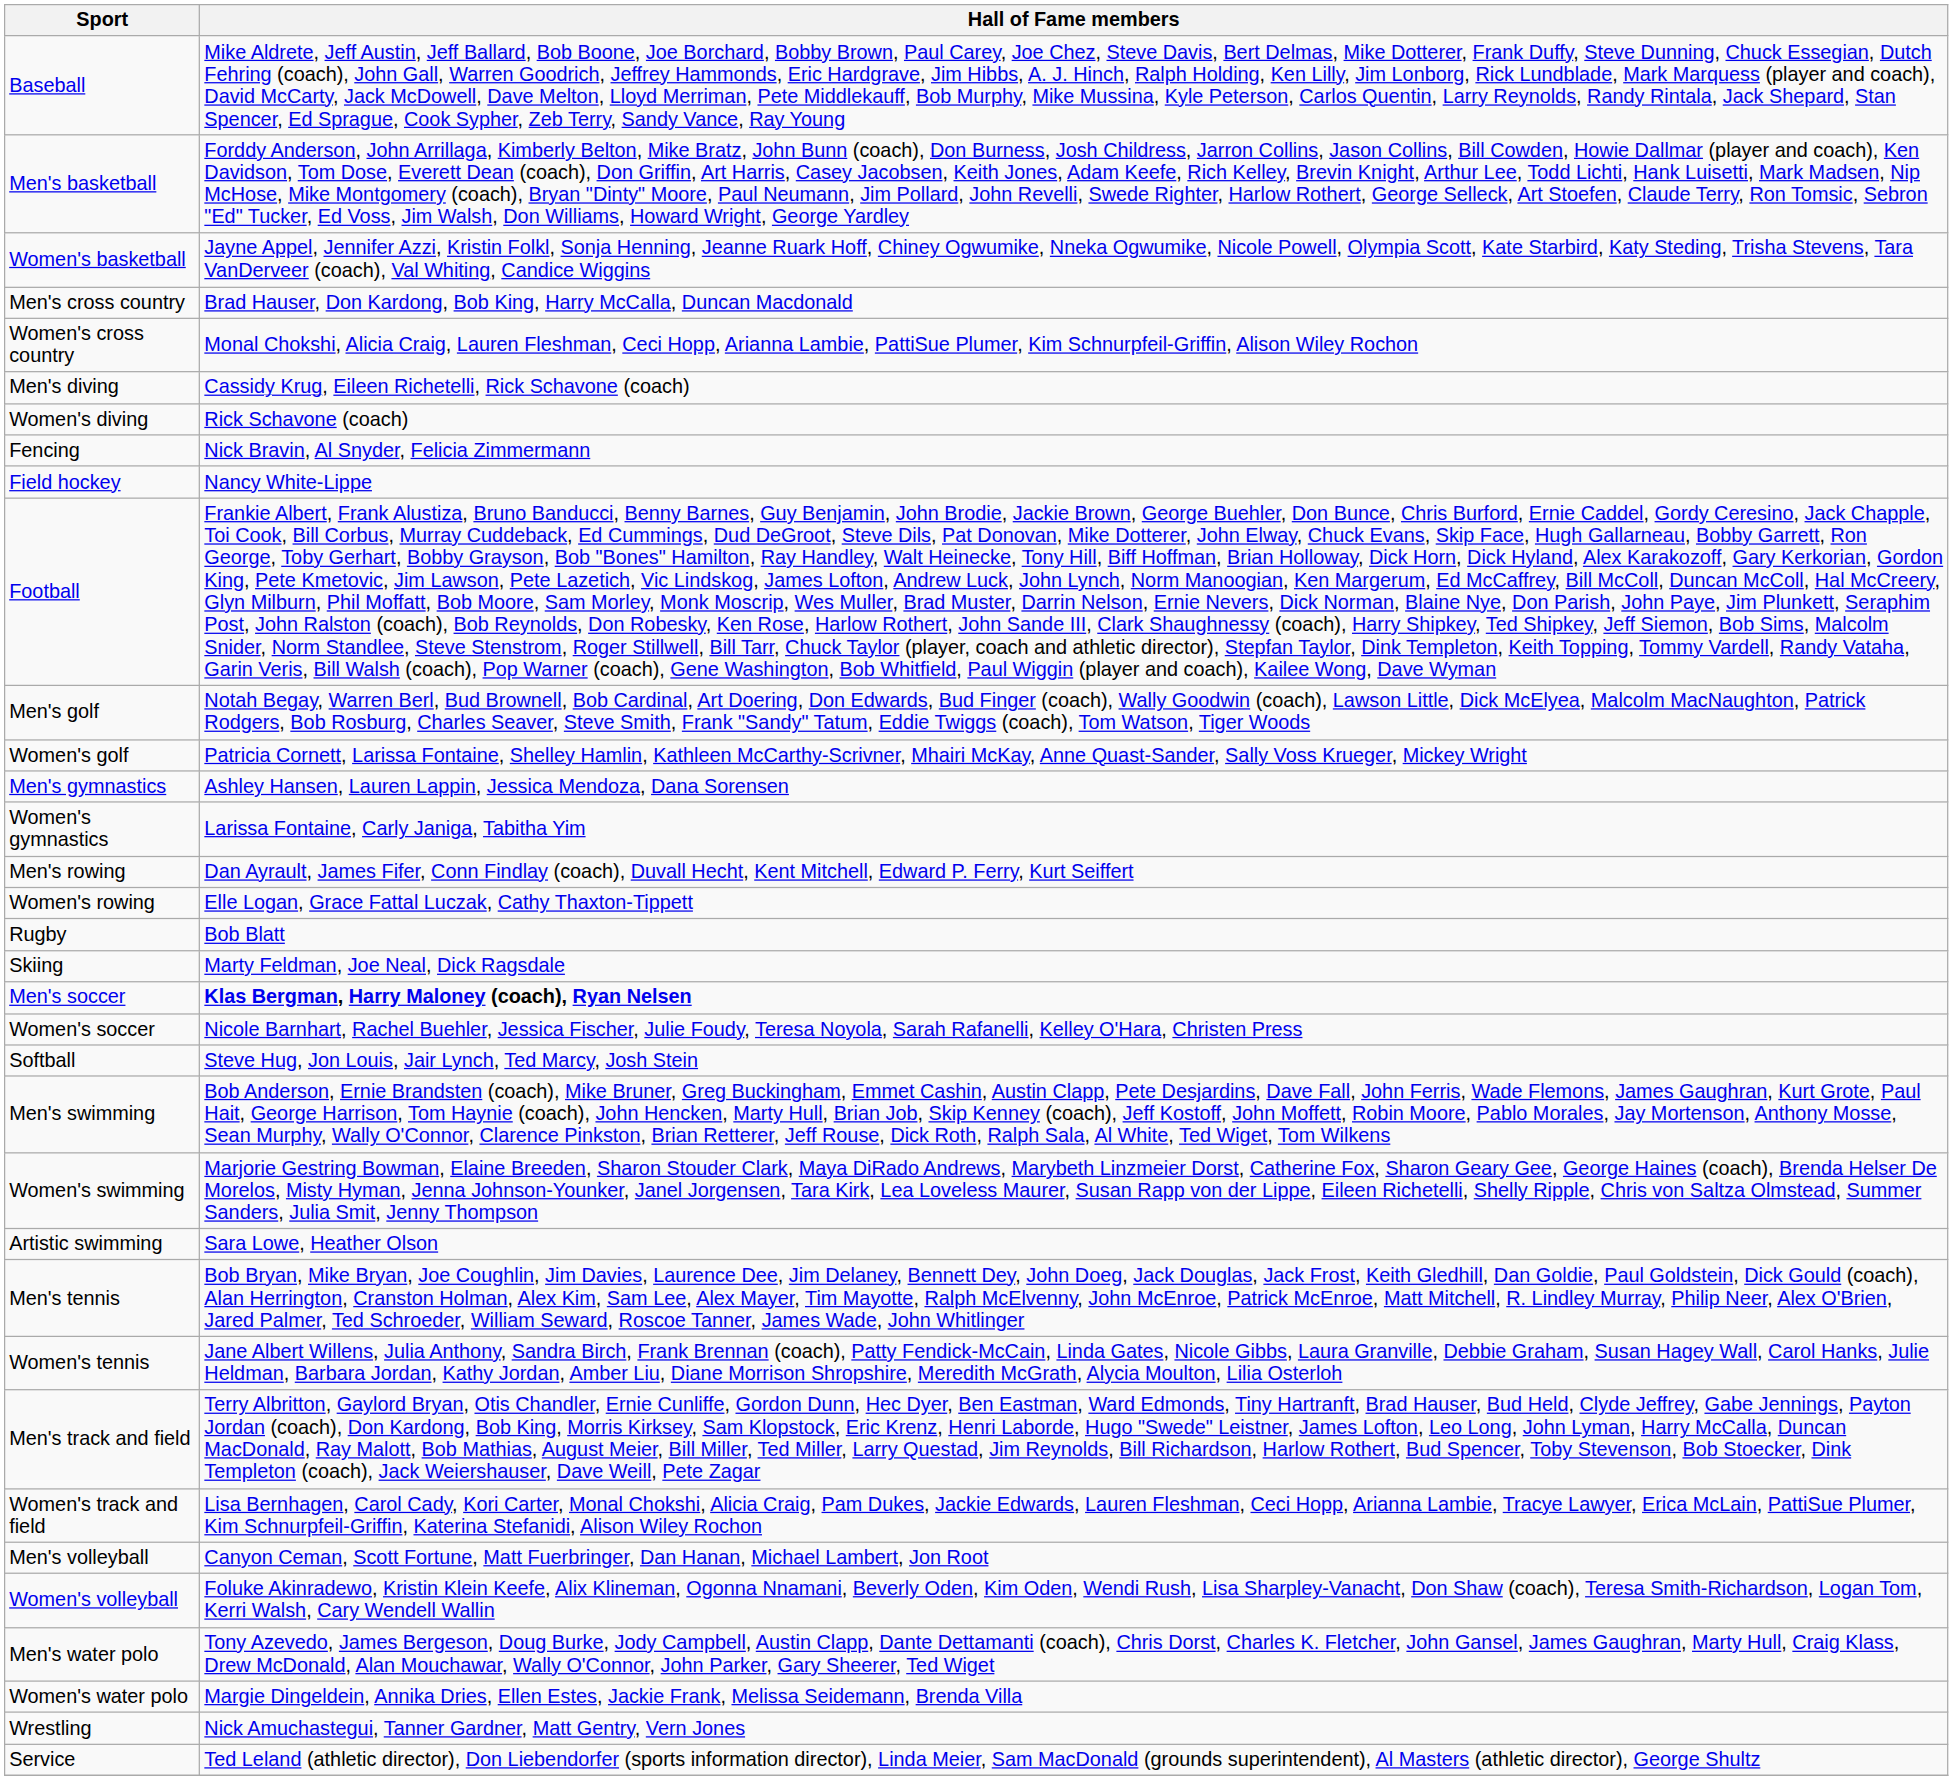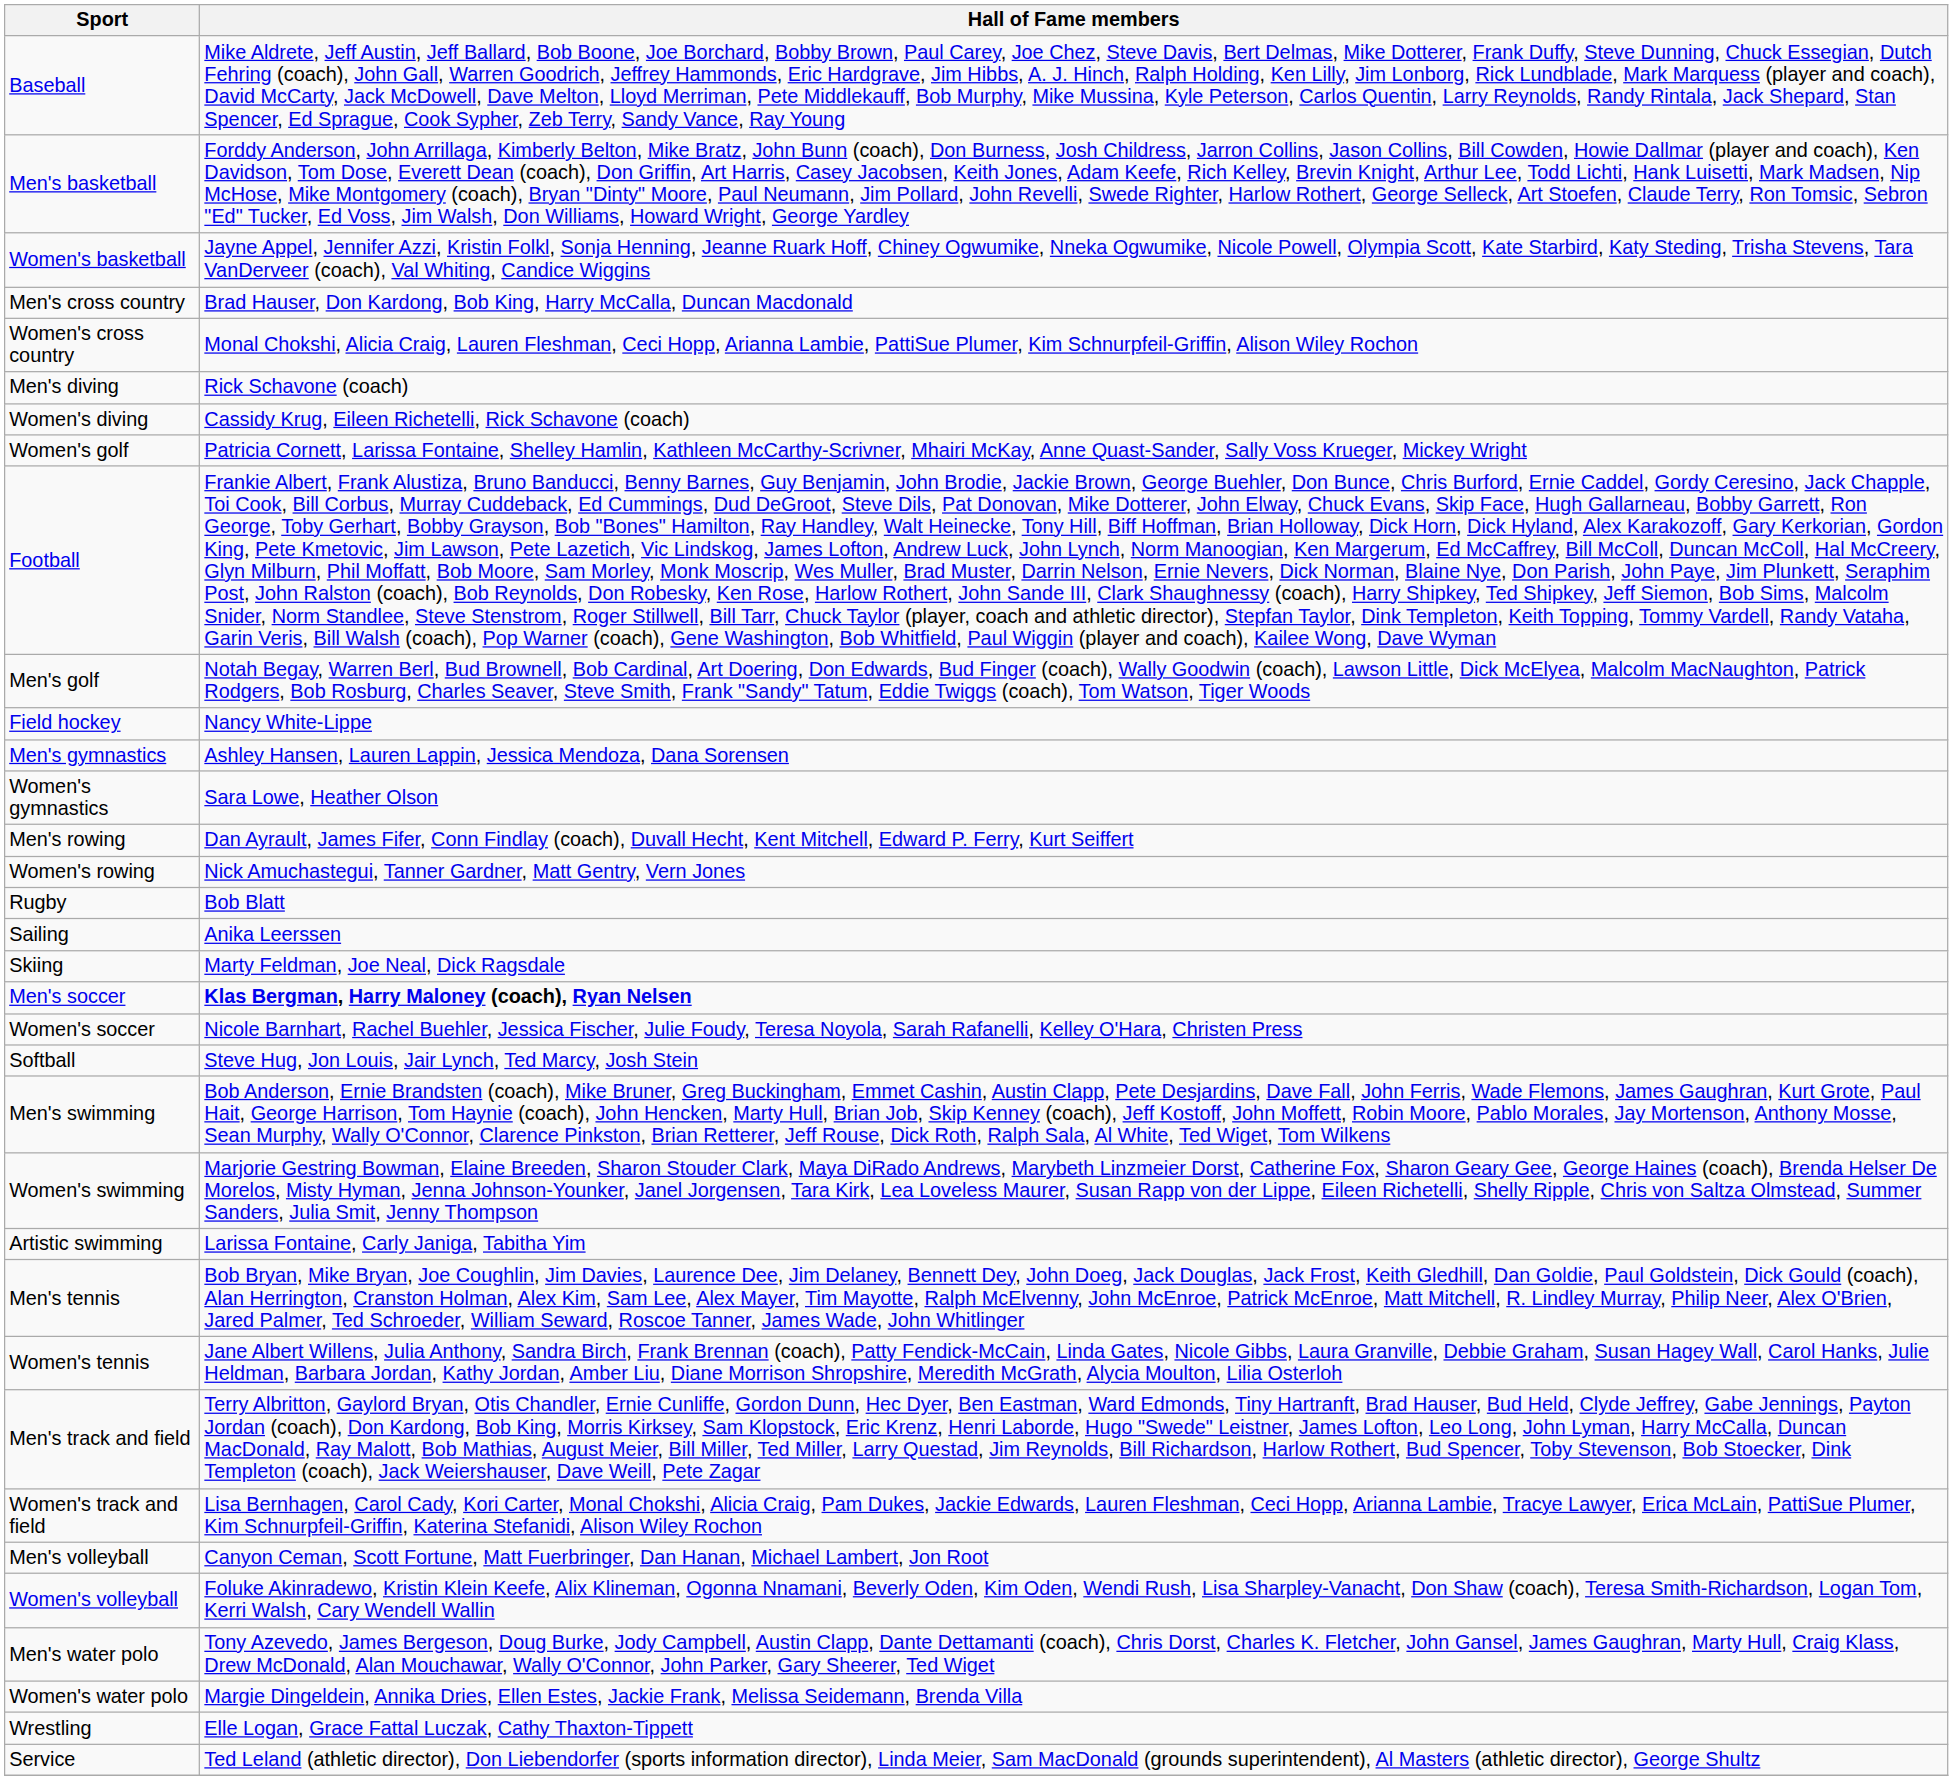(447, 387) Cassidy Krug, Eileen Richetelli, Rick Schavone (coach) -> (306, 387) Rick Schavone (coach)
(306, 419) Rick Schavone (coach) -> (447, 419) Cassidy Krug, Eileen Richetelli, Rick Schavone (coach)
- row: (44, 450)
rows swapped: (65, 481) <-> (69, 754)
(395, 829) Larissa Fontaine, Carly Janiga, Tabitha Yim -> (321, 797) Sara Lowe, Heather Olson
(449, 903) Elle Logan, Grace Fattal Luczak, Cathy Thaxton-Tippett -> (475, 871) Nick Amuchastegui, Tanner Gardner, Matt Gentry, Vern Jones
+ row: (39, 934)
(321, 1244) Sara Lowe, Heather Olson -> (395, 1244) Larissa Fontaine, Carly Janiga, Tabitha Yim
(475, 1728) Nick Amuchastegui, Tanner Gardner, Matt Gentry, Vern Jones -> (449, 1728) Elle Logan, Grace Fattal Luczak, Cathy Thaxton-Tippett
